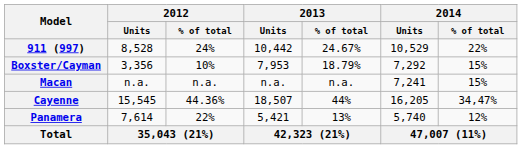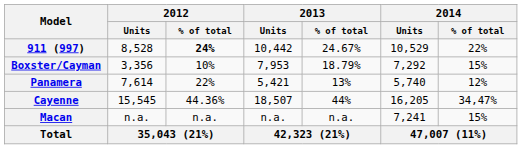(205, 48) normal -> (205, 48) bold
rows swapped: (56, 117) <-> (56, 83)
